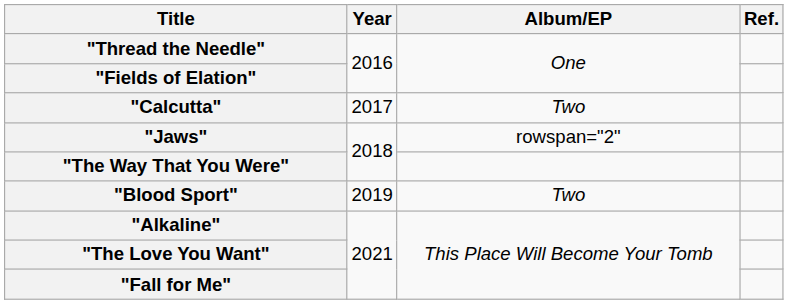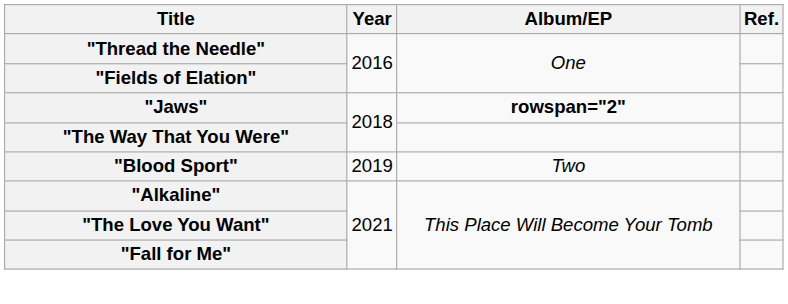- row: (176, 107)
(568, 136) normal -> (568, 107) bold
